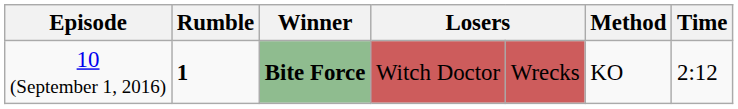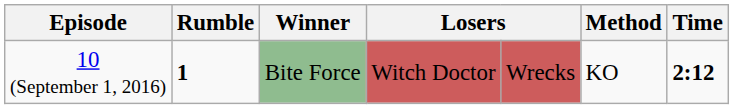(315, 71) bold -> (313, 71) normal
(697, 71) normal -> (693, 71) bold
